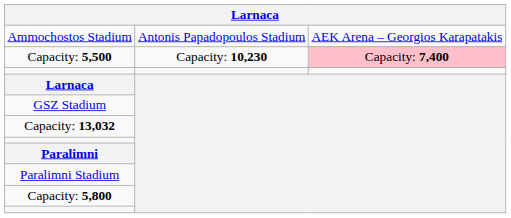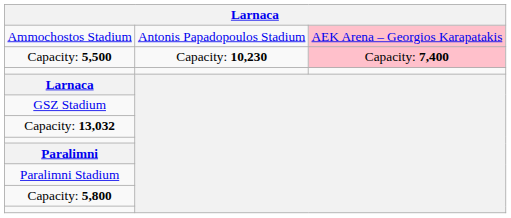(407, 36) no background -> (407, 36) pink background
